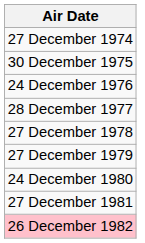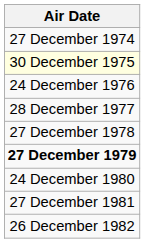(70, 62) no background -> (72, 62) lightyellow background
(70, 156) normal -> (72, 156) bold
(70, 226) pink background -> (72, 226) no background
